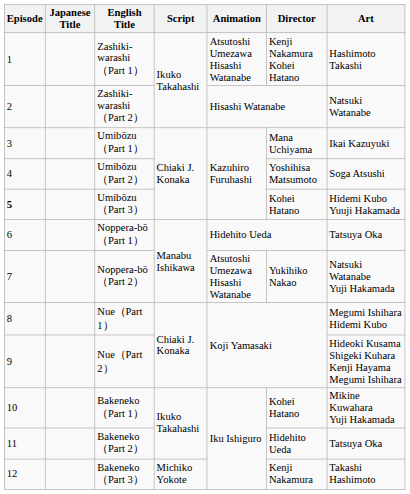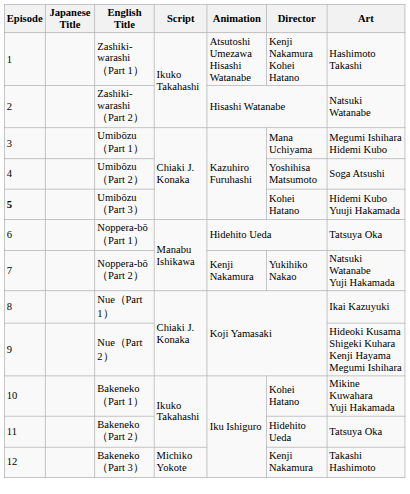(359, 143) Ikai Kazuyuki -> (366, 143) Megumi Ishihara Hidemi Kubo
(231, 276) Atsutoshi Umezawa Hisashi Watanabe -> (232, 270) Kenji Nakamura
(366, 319) Megumi Ishihara Hidemi Kubo -> (359, 307) Ikai Kazuyuki
